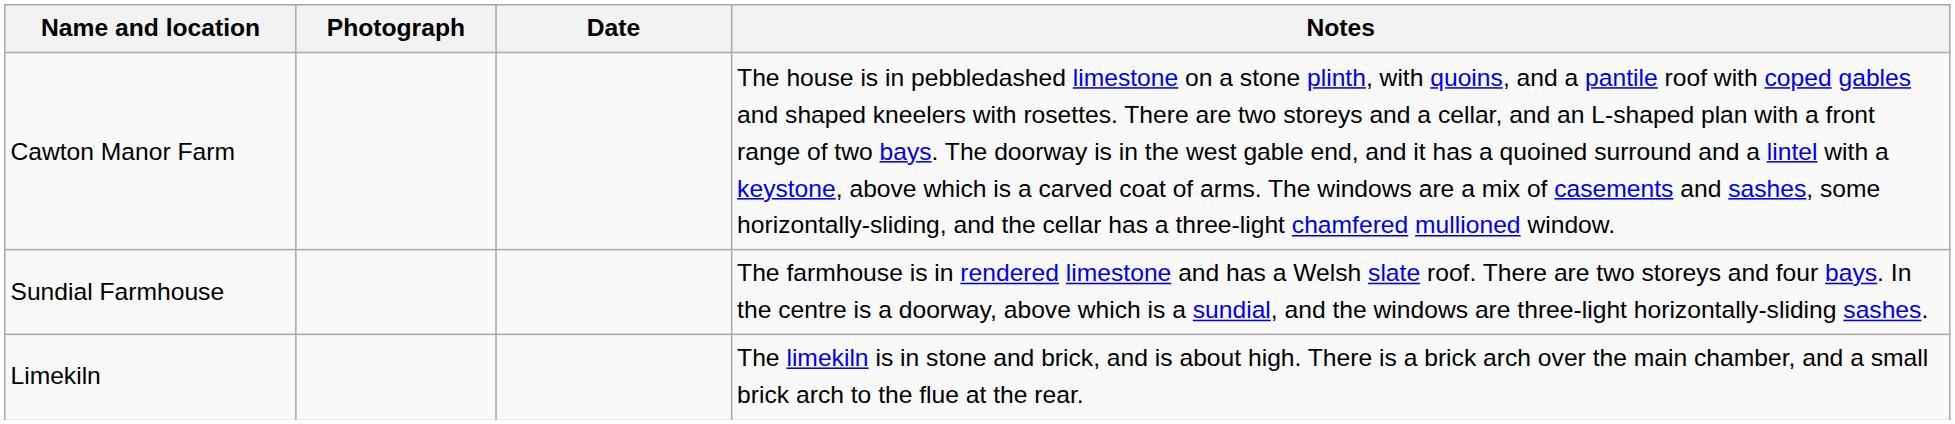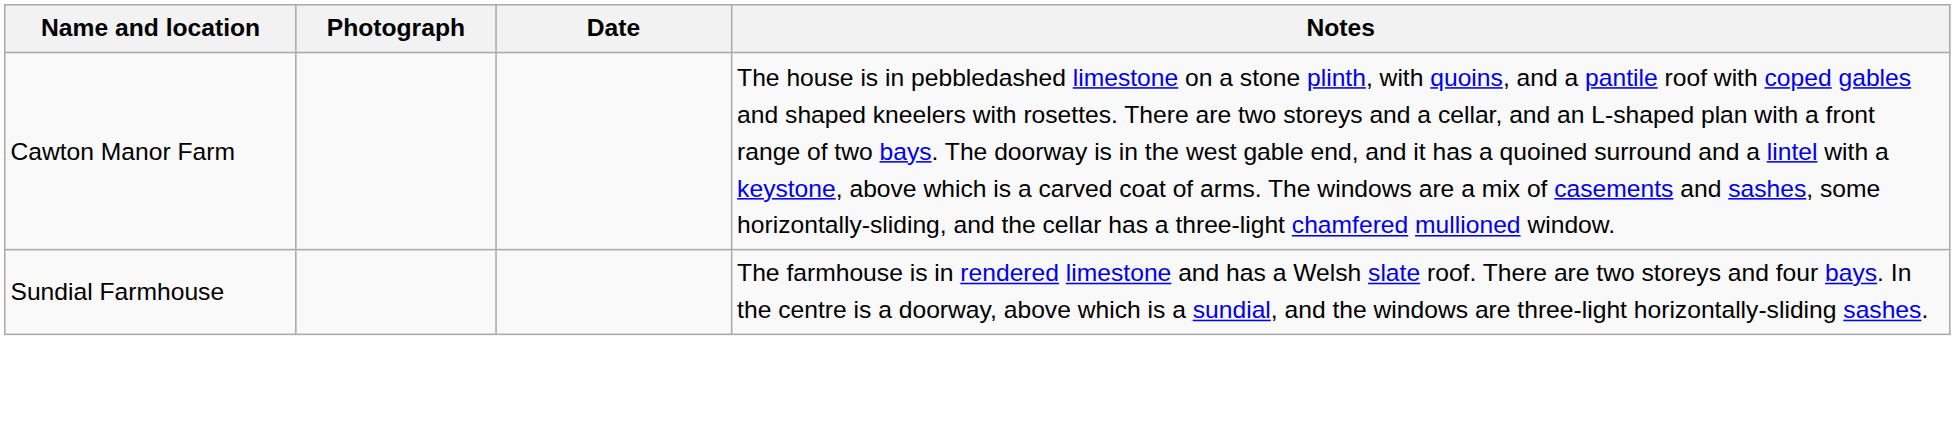- row: (56, 376)
